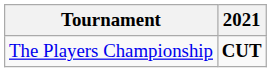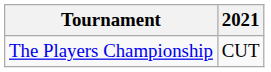(242, 51) bold -> (241, 51) normal
